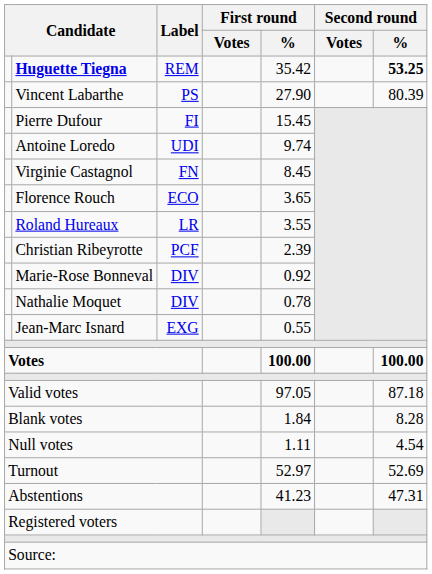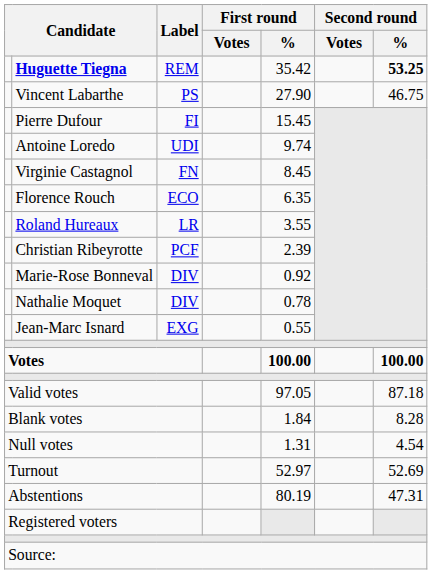(406, 95) 80.39 -> (406, 95) 46.75
(297, 198) 3.65 -> (297, 198) 6.35
(298, 445) 1.11 -> (297, 445) 1.31
(293, 496) 41.23 -> (293, 496) 80.19
